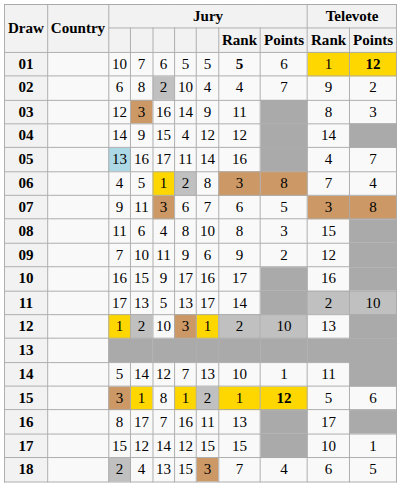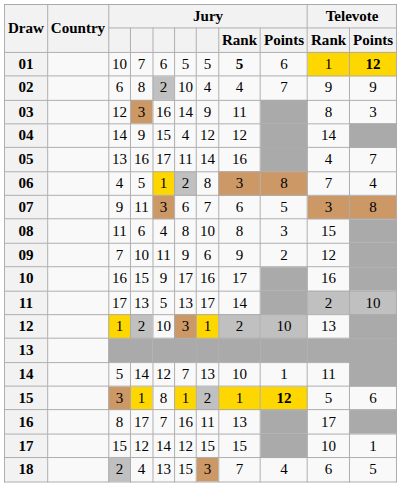(373, 87) 2 -> (373, 87) 9
(120, 159) lightblue background -> (120, 159) no background
